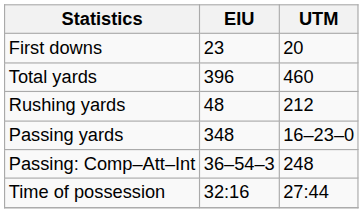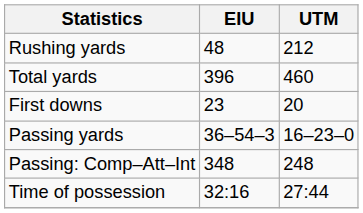rows swapped: (55, 48) <-> (67, 105)
(219, 134) 348 -> (239, 134) 36–54–3
(239, 163) 36–54–3 -> (219, 163) 348
